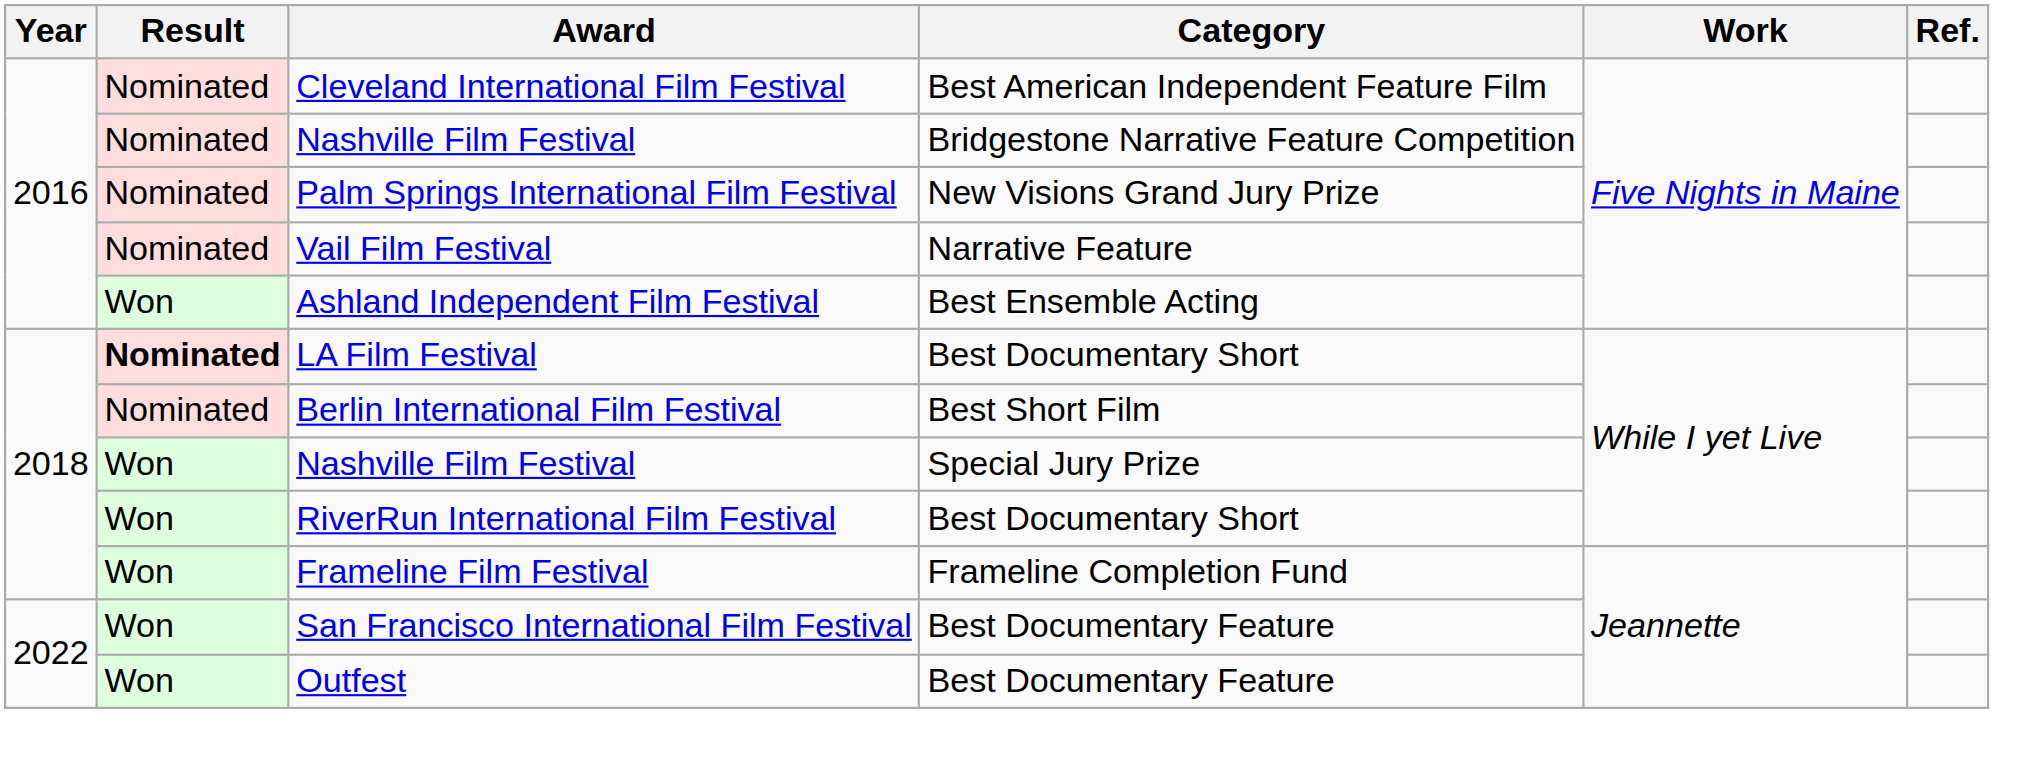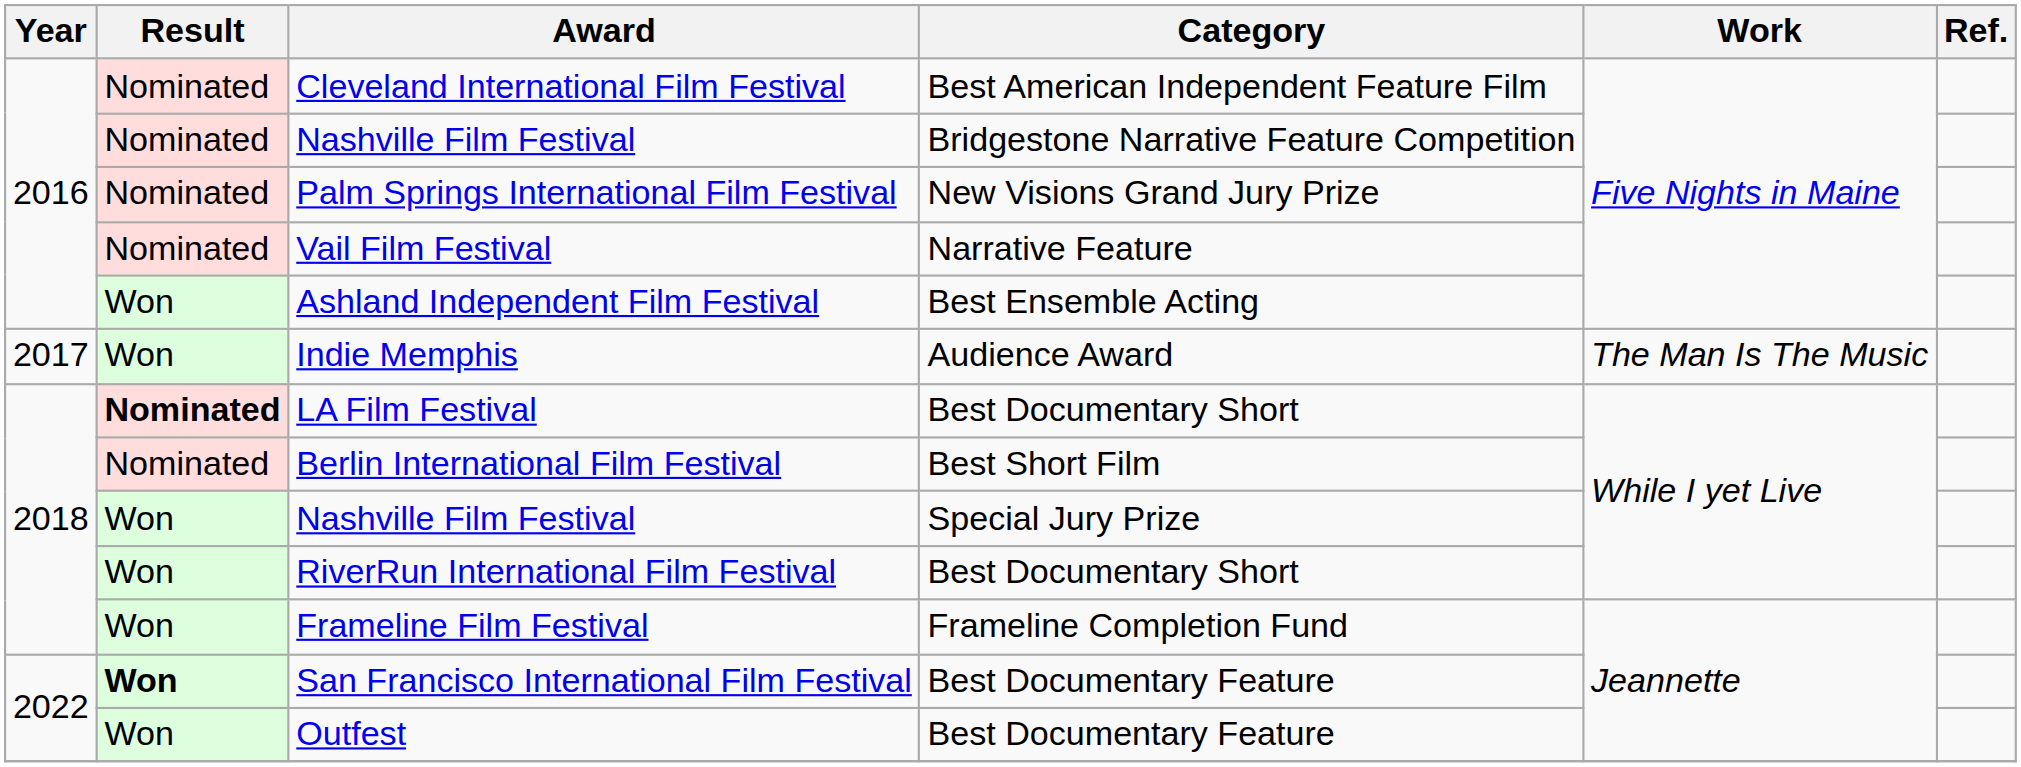+ row: (407, 355)
(139, 626) normal -> (141, 680) bold
